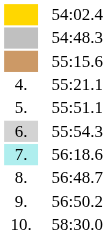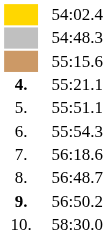(21, 84) normal -> (21, 84) bold
(21, 131) lightgrey background -> (21, 131) no background
(21, 154) paleturquoise background -> (21, 154) no background
(21, 201) normal -> (21, 201) bold
